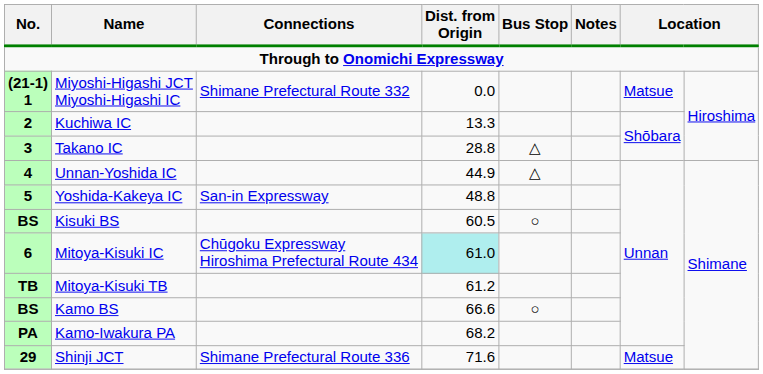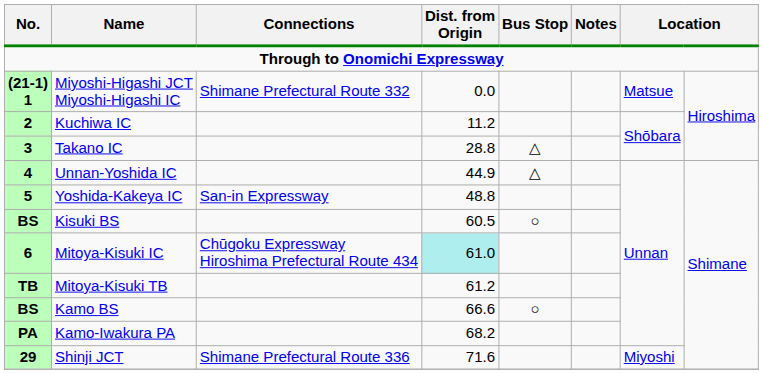(480, 123) 13.3 -> (481, 123) 11.2
(648, 357) Matsue -> (649, 357) Miyoshi
